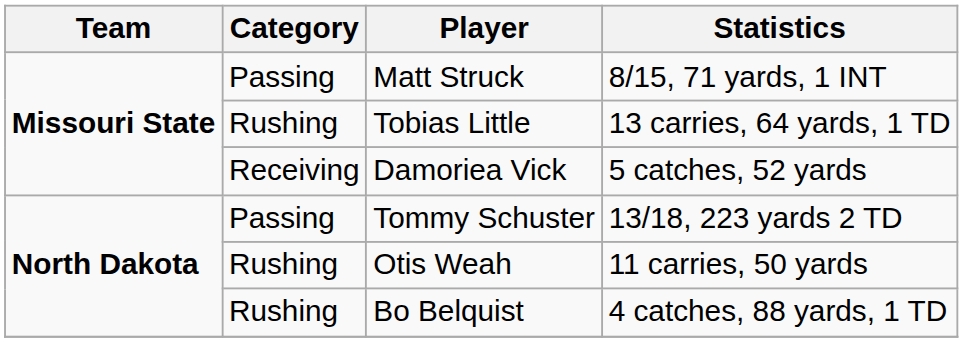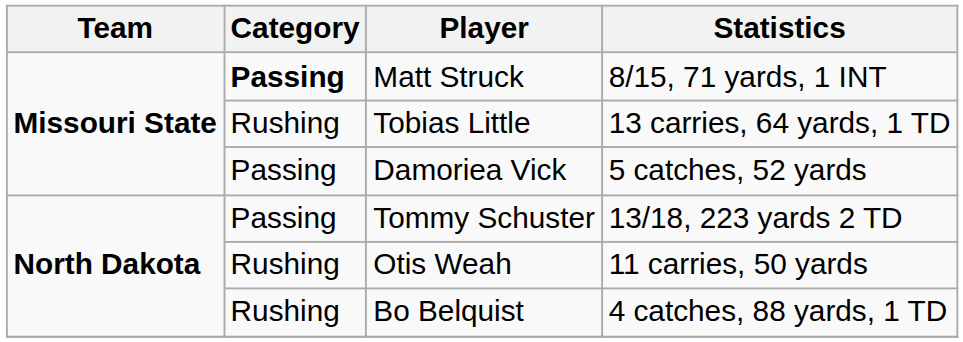(282, 76) normal -> (288, 76) bold
(294, 170) Receiving -> (284, 170) Passing
